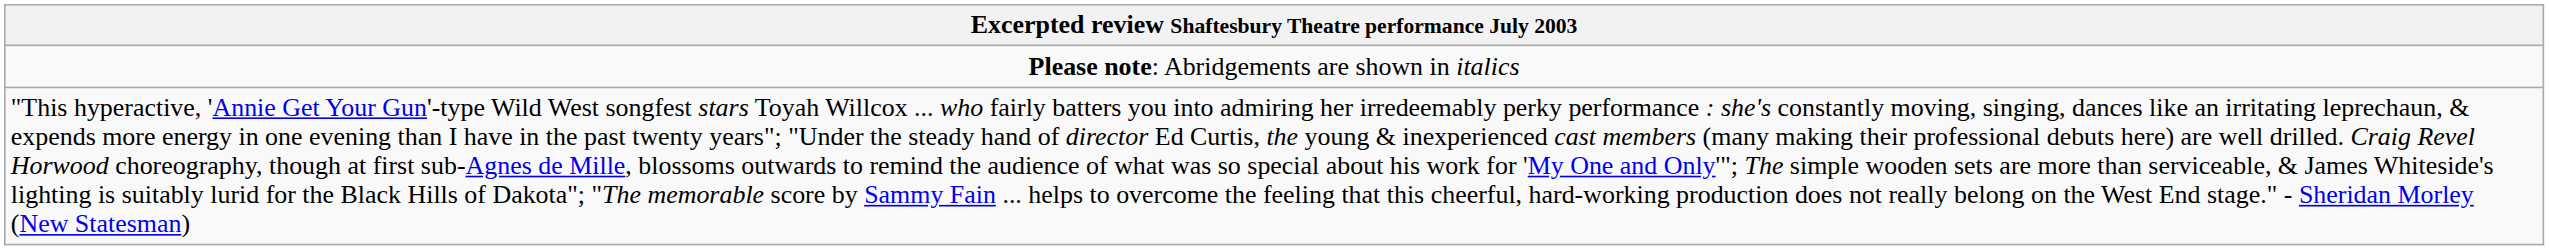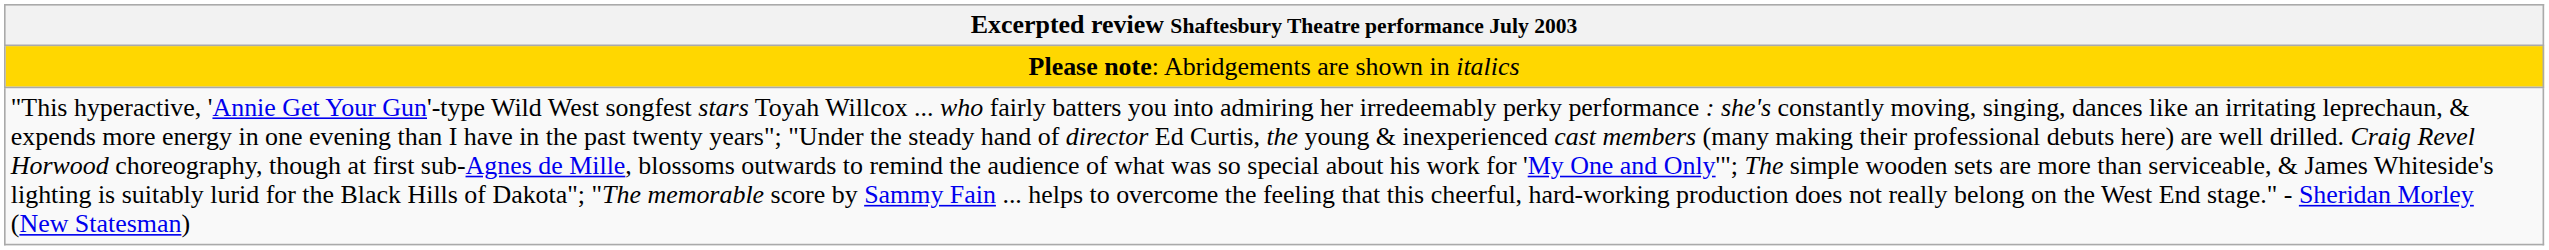(1274, 66) no background -> (1274, 66) gold background
